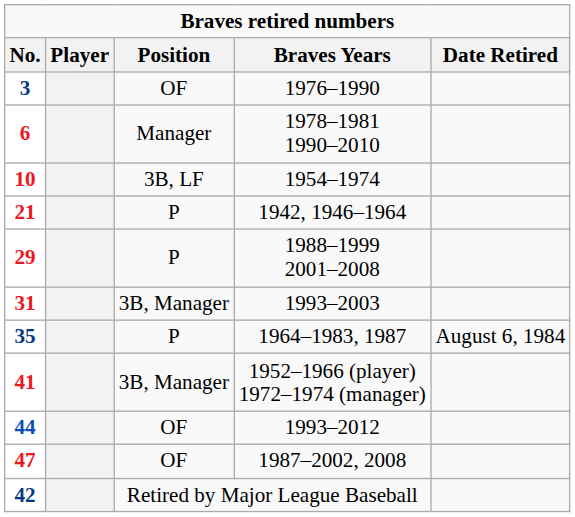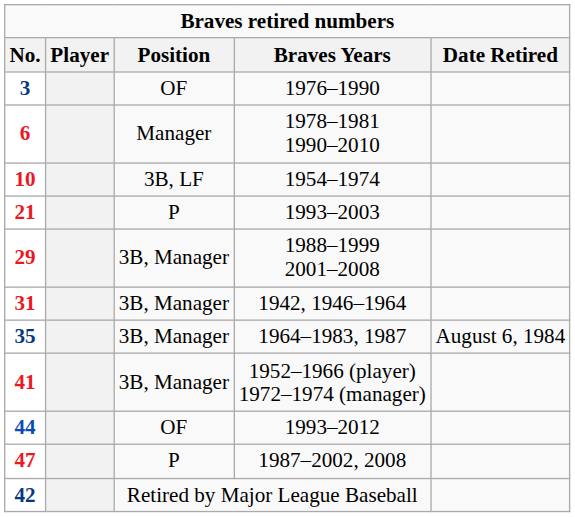(332, 212) 1942, 1946–1964 -> (332, 212) 1993–2003
(174, 257) P -> (174, 257) 3B, Manager
(332, 303) 1993–2003 -> (332, 303) 1942, 1946–1964
(174, 336) P -> (174, 336) 3B, Manager
(174, 460) OF -> (174, 460) P
